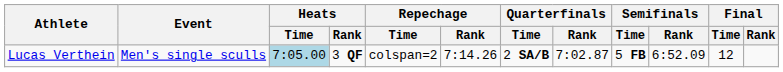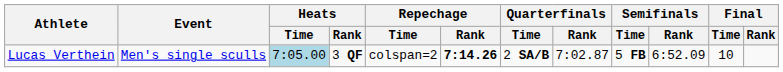(470, 55) normal -> (470, 55) bold
(726, 55) 12 -> (726, 55) 10
